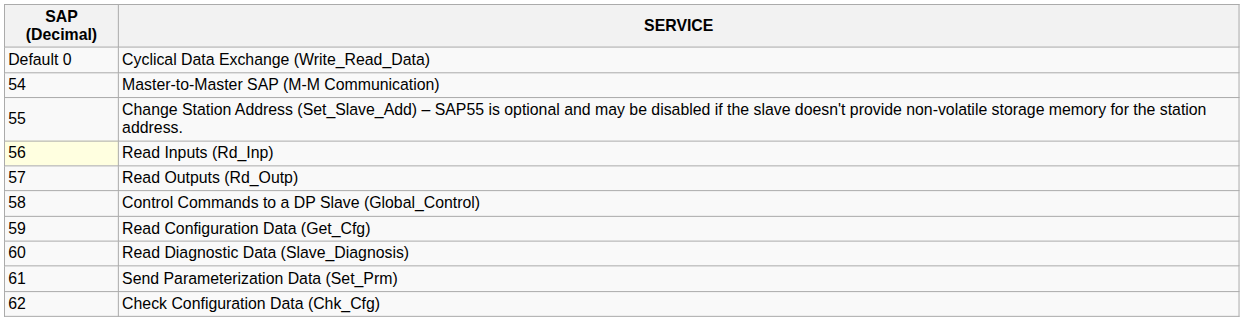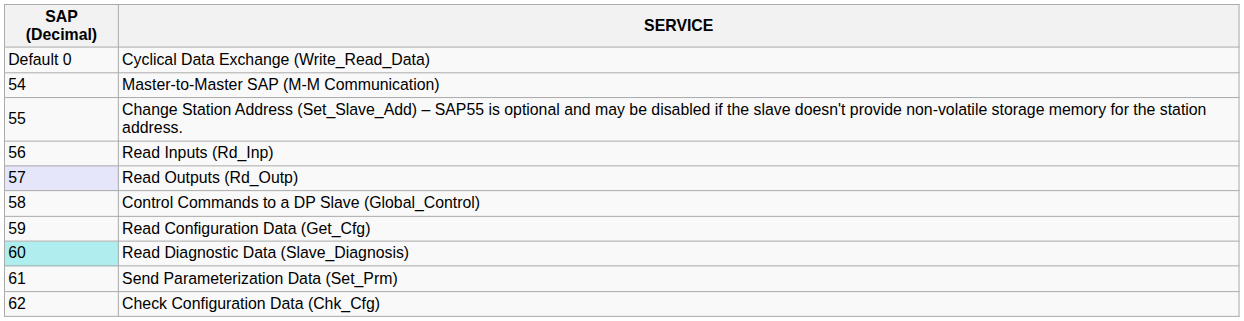(17, 153) lightyellow background -> (17, 153) no background
(17, 178) no background -> (17, 178) lavender background
(17, 253) no background -> (17, 253) paleturquoise background
